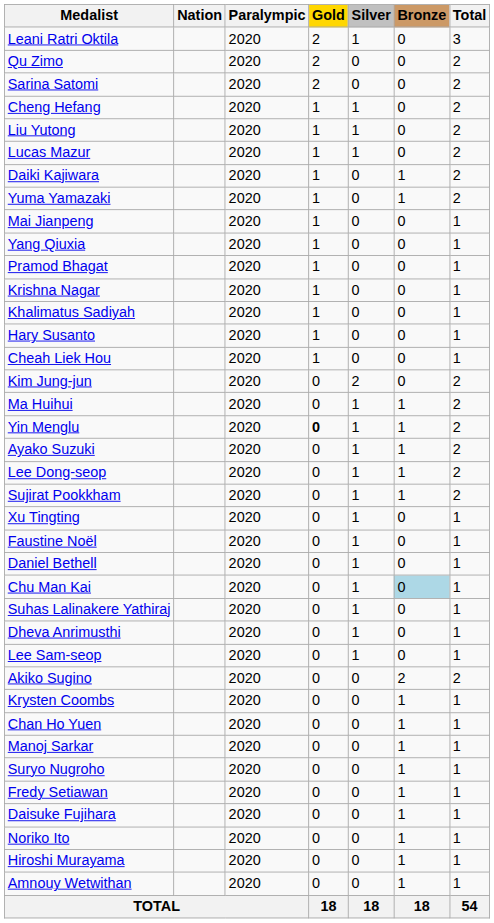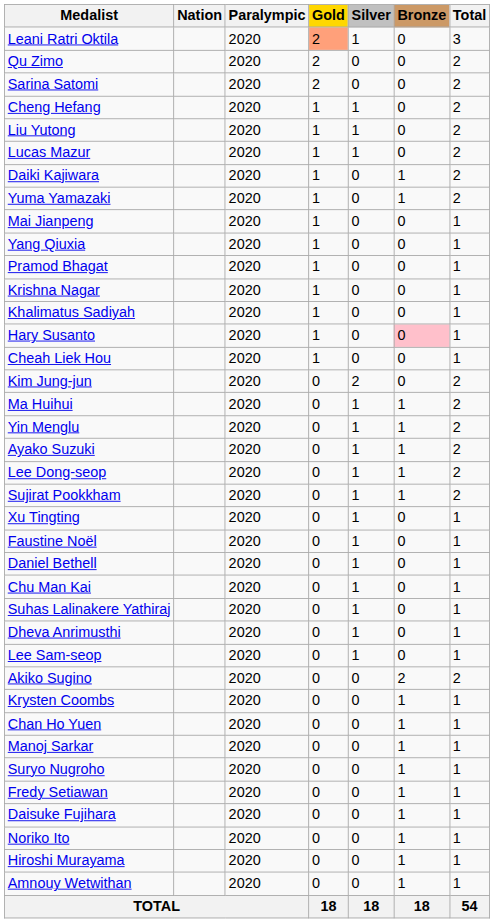(316, 38) no background -> (316, 38) lightsalmon background
(401, 335) no background -> (401, 335) pink background
(316, 426) bold -> (316, 426) normal
(401, 586) lightblue background -> (401, 586) no background
